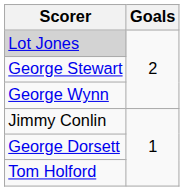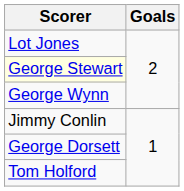(44, 43) lightgrey background -> (44, 43) no background
(65, 69) no background -> (65, 69) lightyellow background
